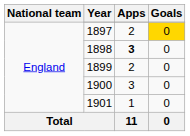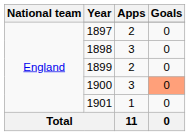(167, 31) gold background -> (167, 31) no background
(131, 49) bold -> (131, 49) normal
(167, 85) no background -> (167, 85) lightsalmon background
